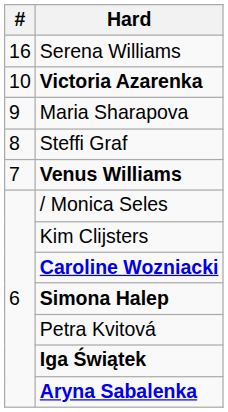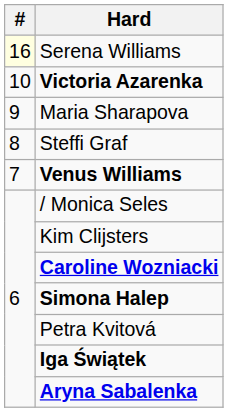(20, 50) no background -> (20, 50) lightyellow background
